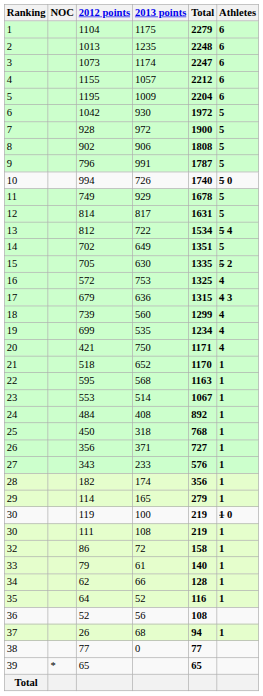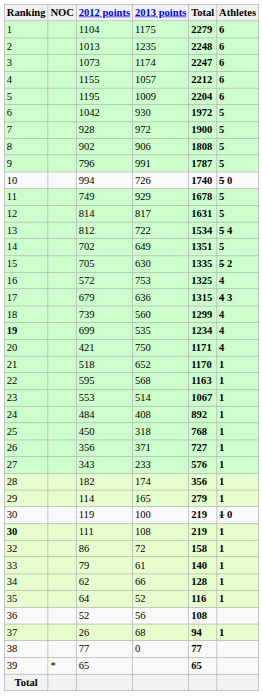(12, 331) normal -> (12, 331) bold
(12, 532) normal -> (12, 532) bold
